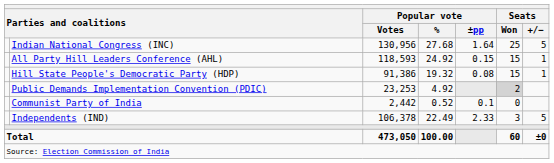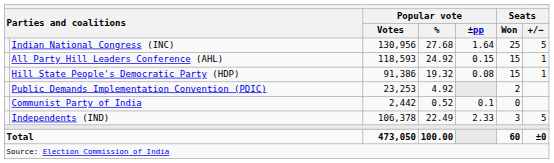(518, 89) lightgrey background -> (518, 89) no background
